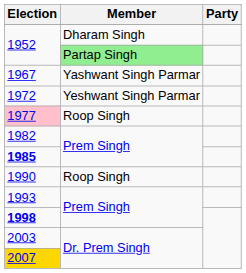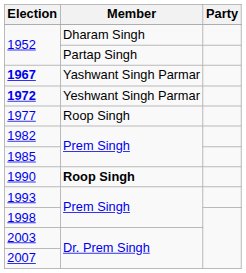(100, 55) lightgreen background -> (100, 55) no background
(22, 75) normal -> (22, 75) bold
(22, 95) normal -> (22, 95) bold
(22, 116) pink background -> (22, 116) no background
(22, 156) bold -> (22, 156) normal
(96, 177) normal -> (99, 177) bold
(22, 217) bold -> (22, 217) normal
(22, 258) gold background -> (22, 258) no background
